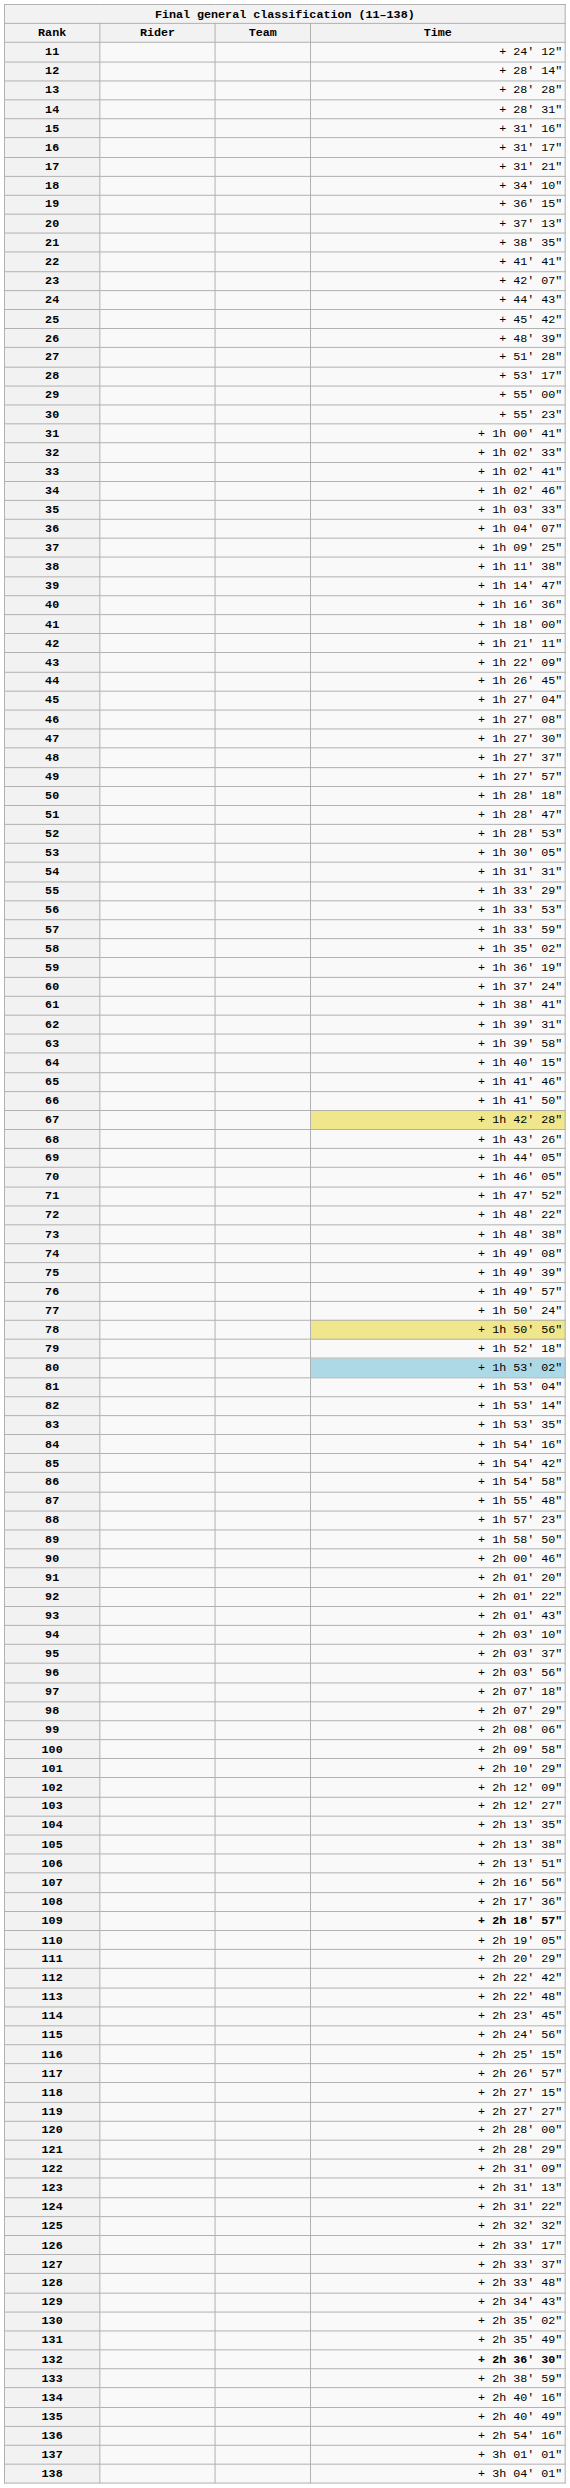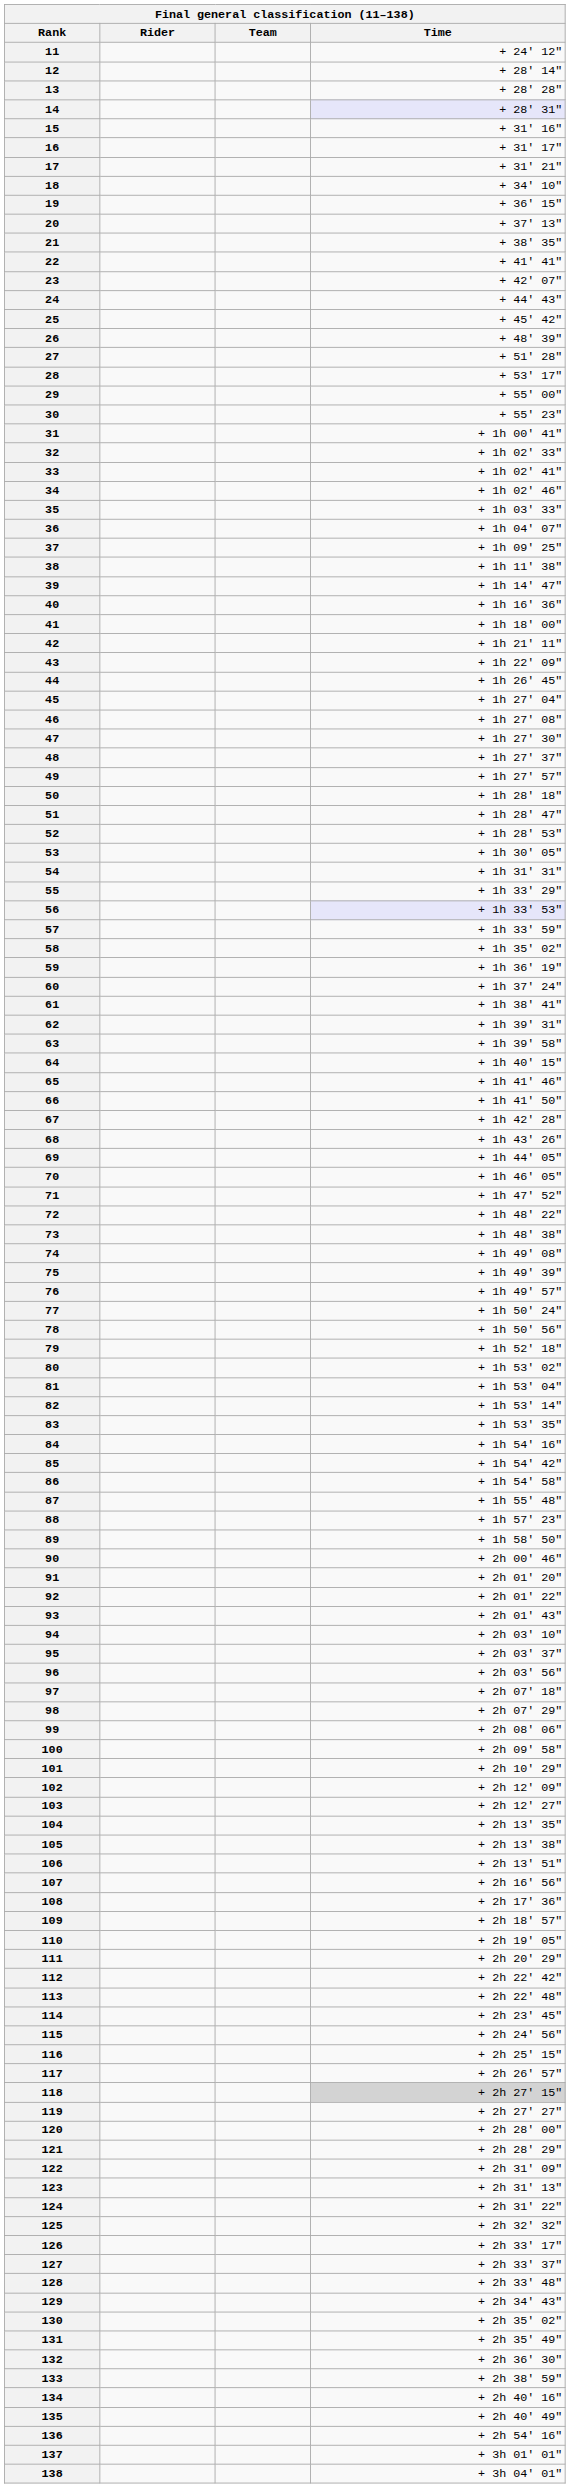(531, 109) no background -> (531, 109) lavender background
(520, 910) no background -> (520, 910) lavender background
(520, 1120) khaki background -> (520, 1120) no background
(520, 1330) khaki background -> (520, 1330) no background
(520, 1368) lightblue background -> (520, 1368) no background
(520, 1921) bold -> (520, 1921) normal
(520, 2092) no background -> (520, 2092) lightgrey background
(520, 2359) bold -> (520, 2359) normal
